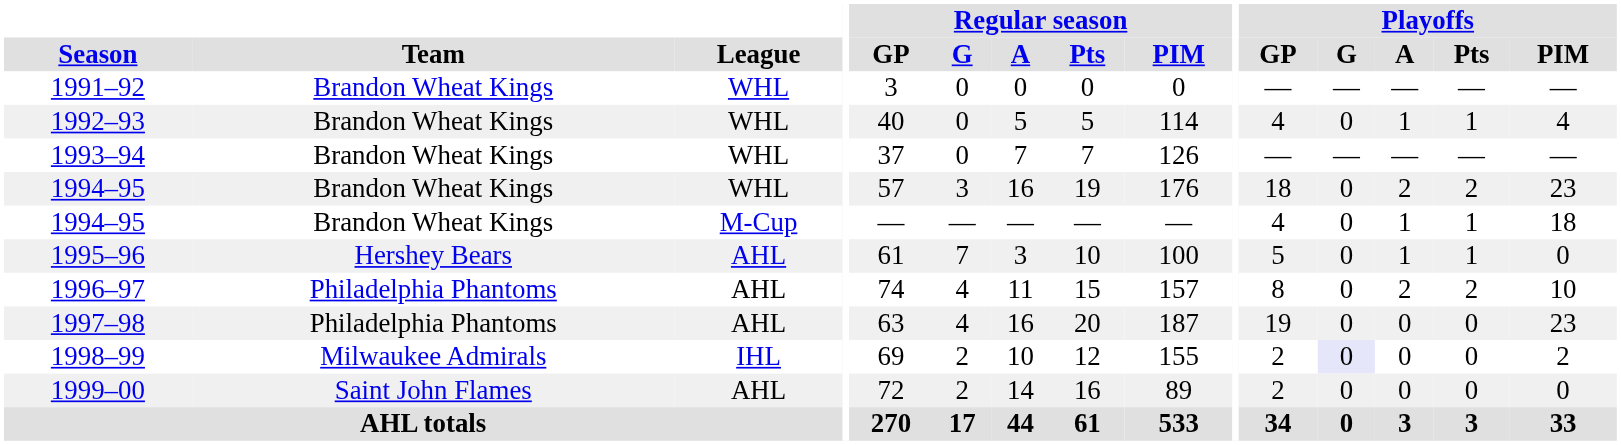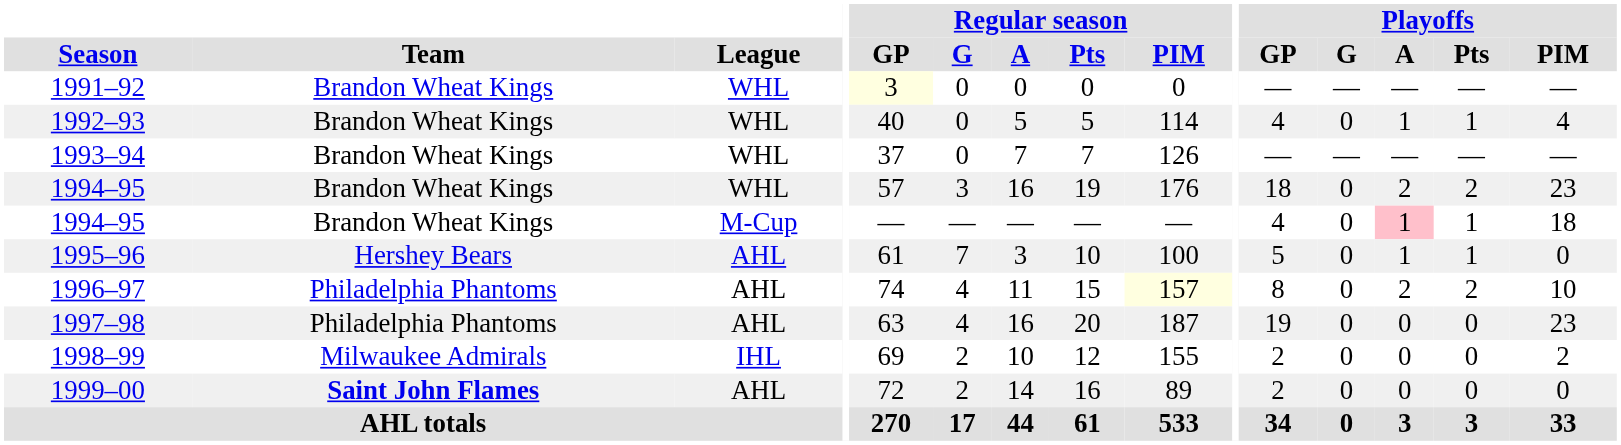(891, 87) no background -> (891, 87) lightyellow background
(1405, 222) no background -> (1405, 222) pink background
(1179, 289) no background -> (1179, 289) lightyellow background
(1346, 356) lavender background -> (1346, 356) no background
(433, 390) normal -> (433, 390) bold
